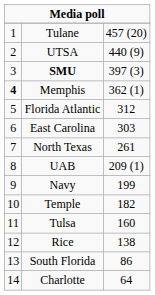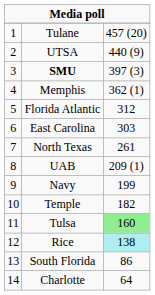(13, 90) bold -> (13, 90) normal
(126, 223) no background -> (126, 223) lightgreen background
(126, 242) no background -> (126, 242) paleturquoise background
